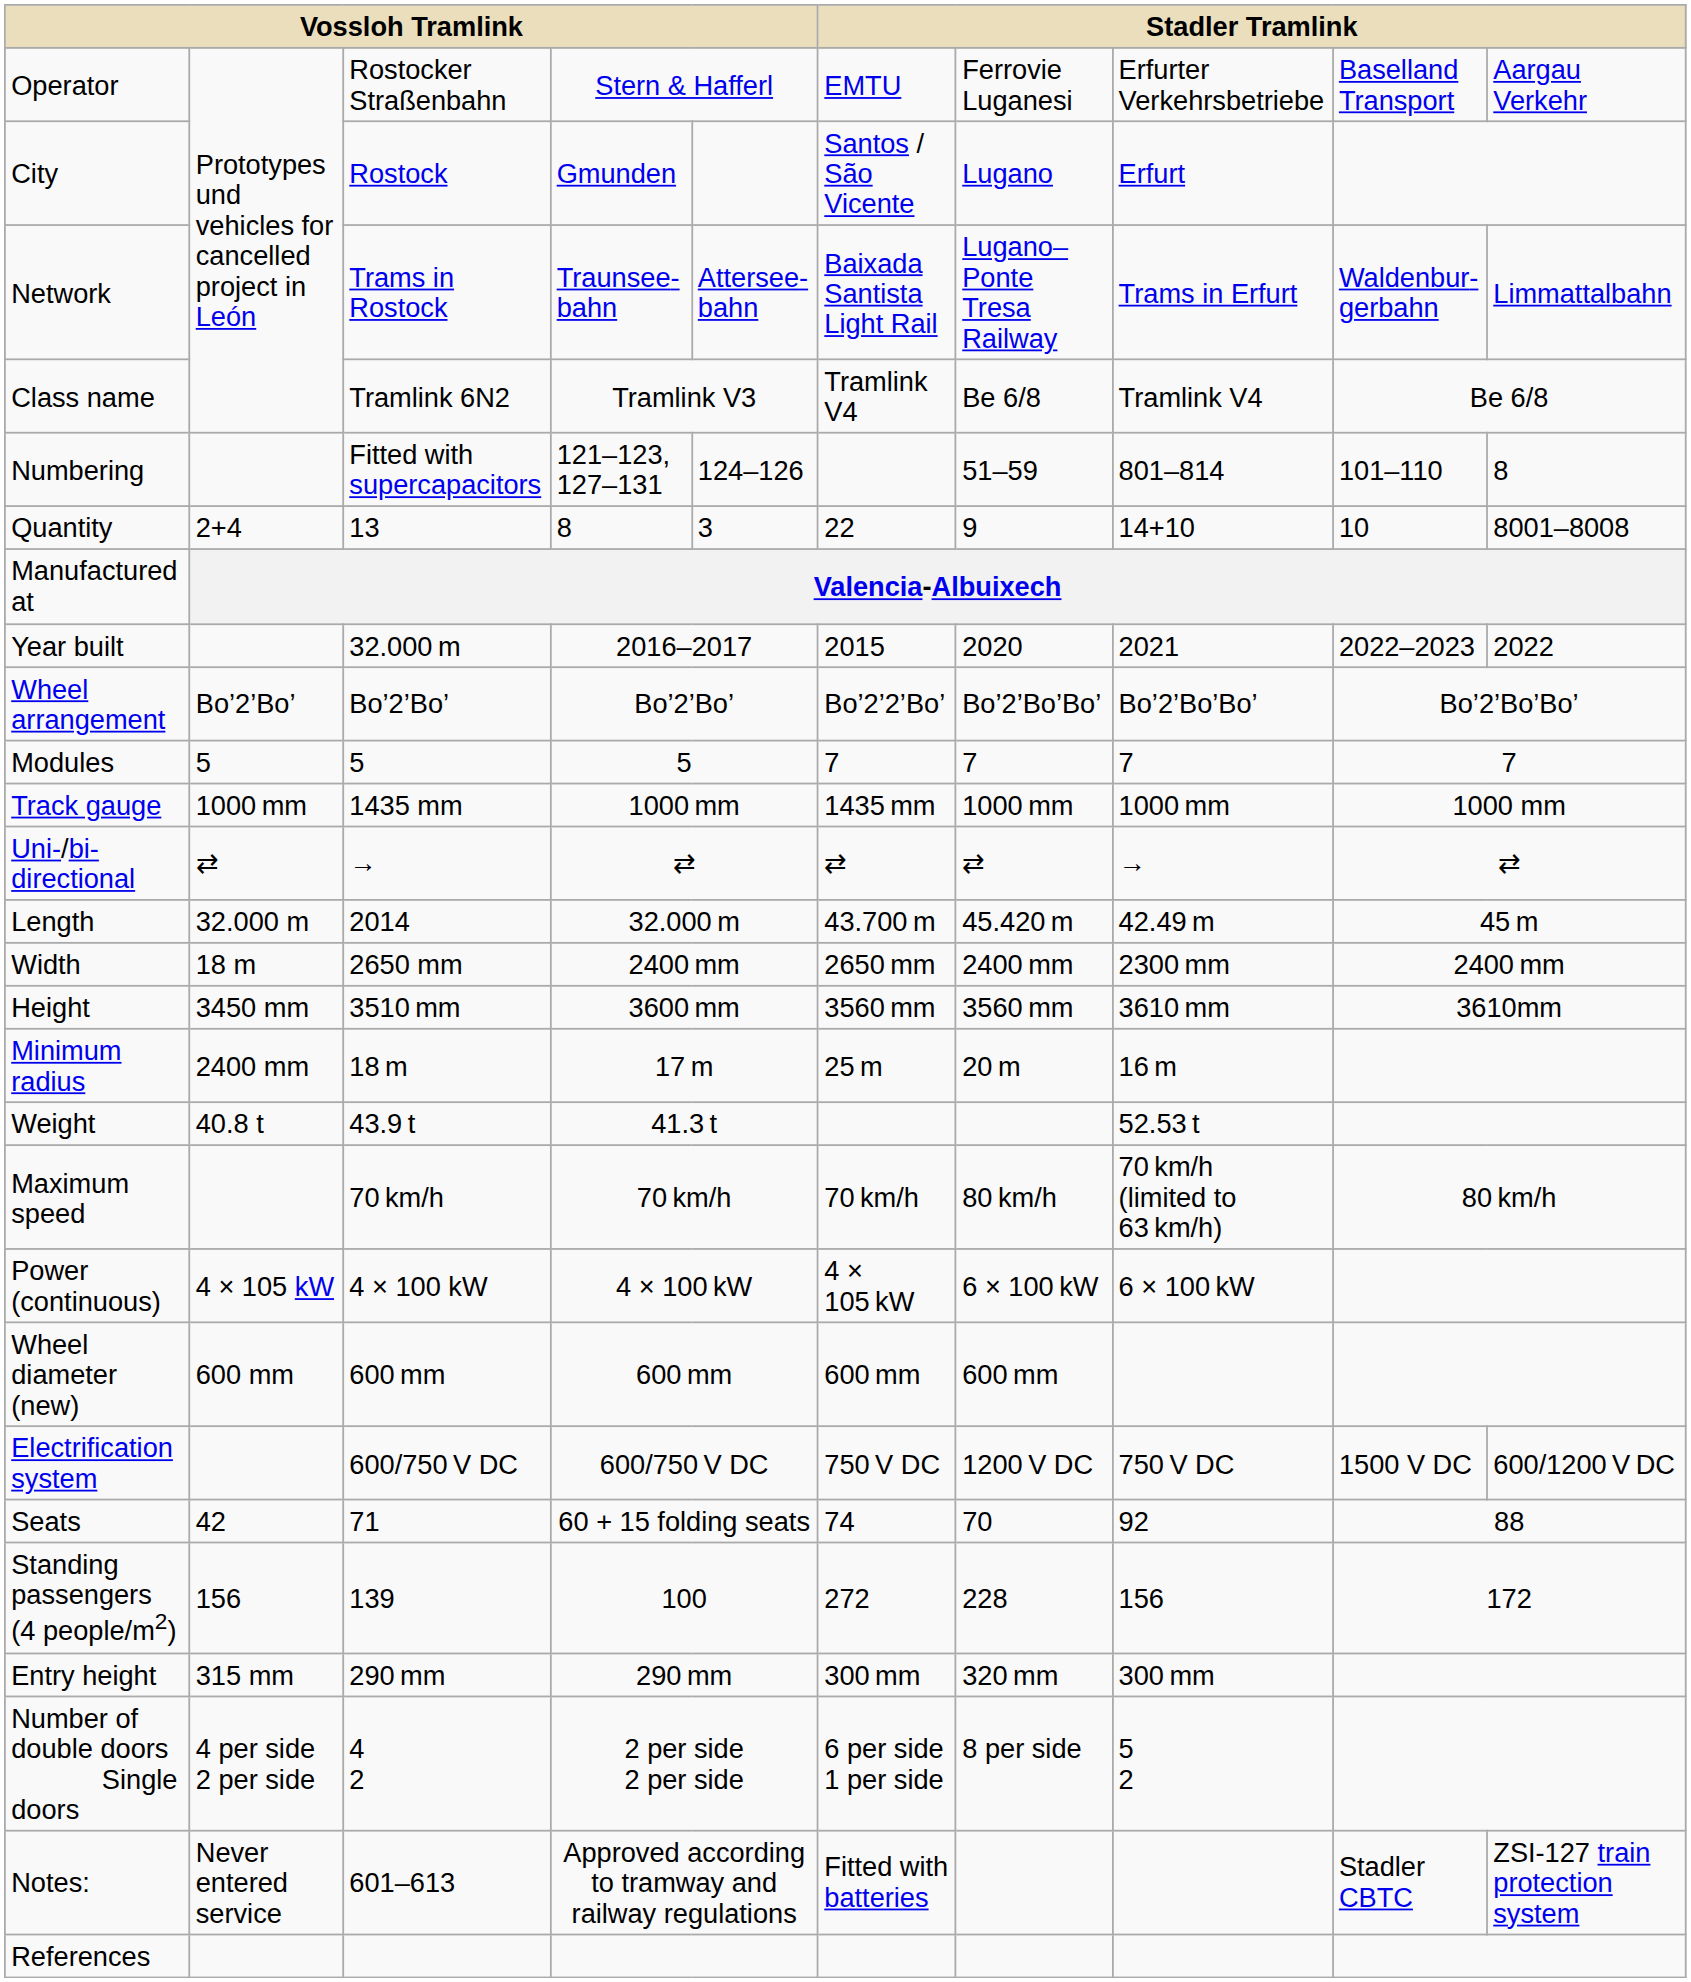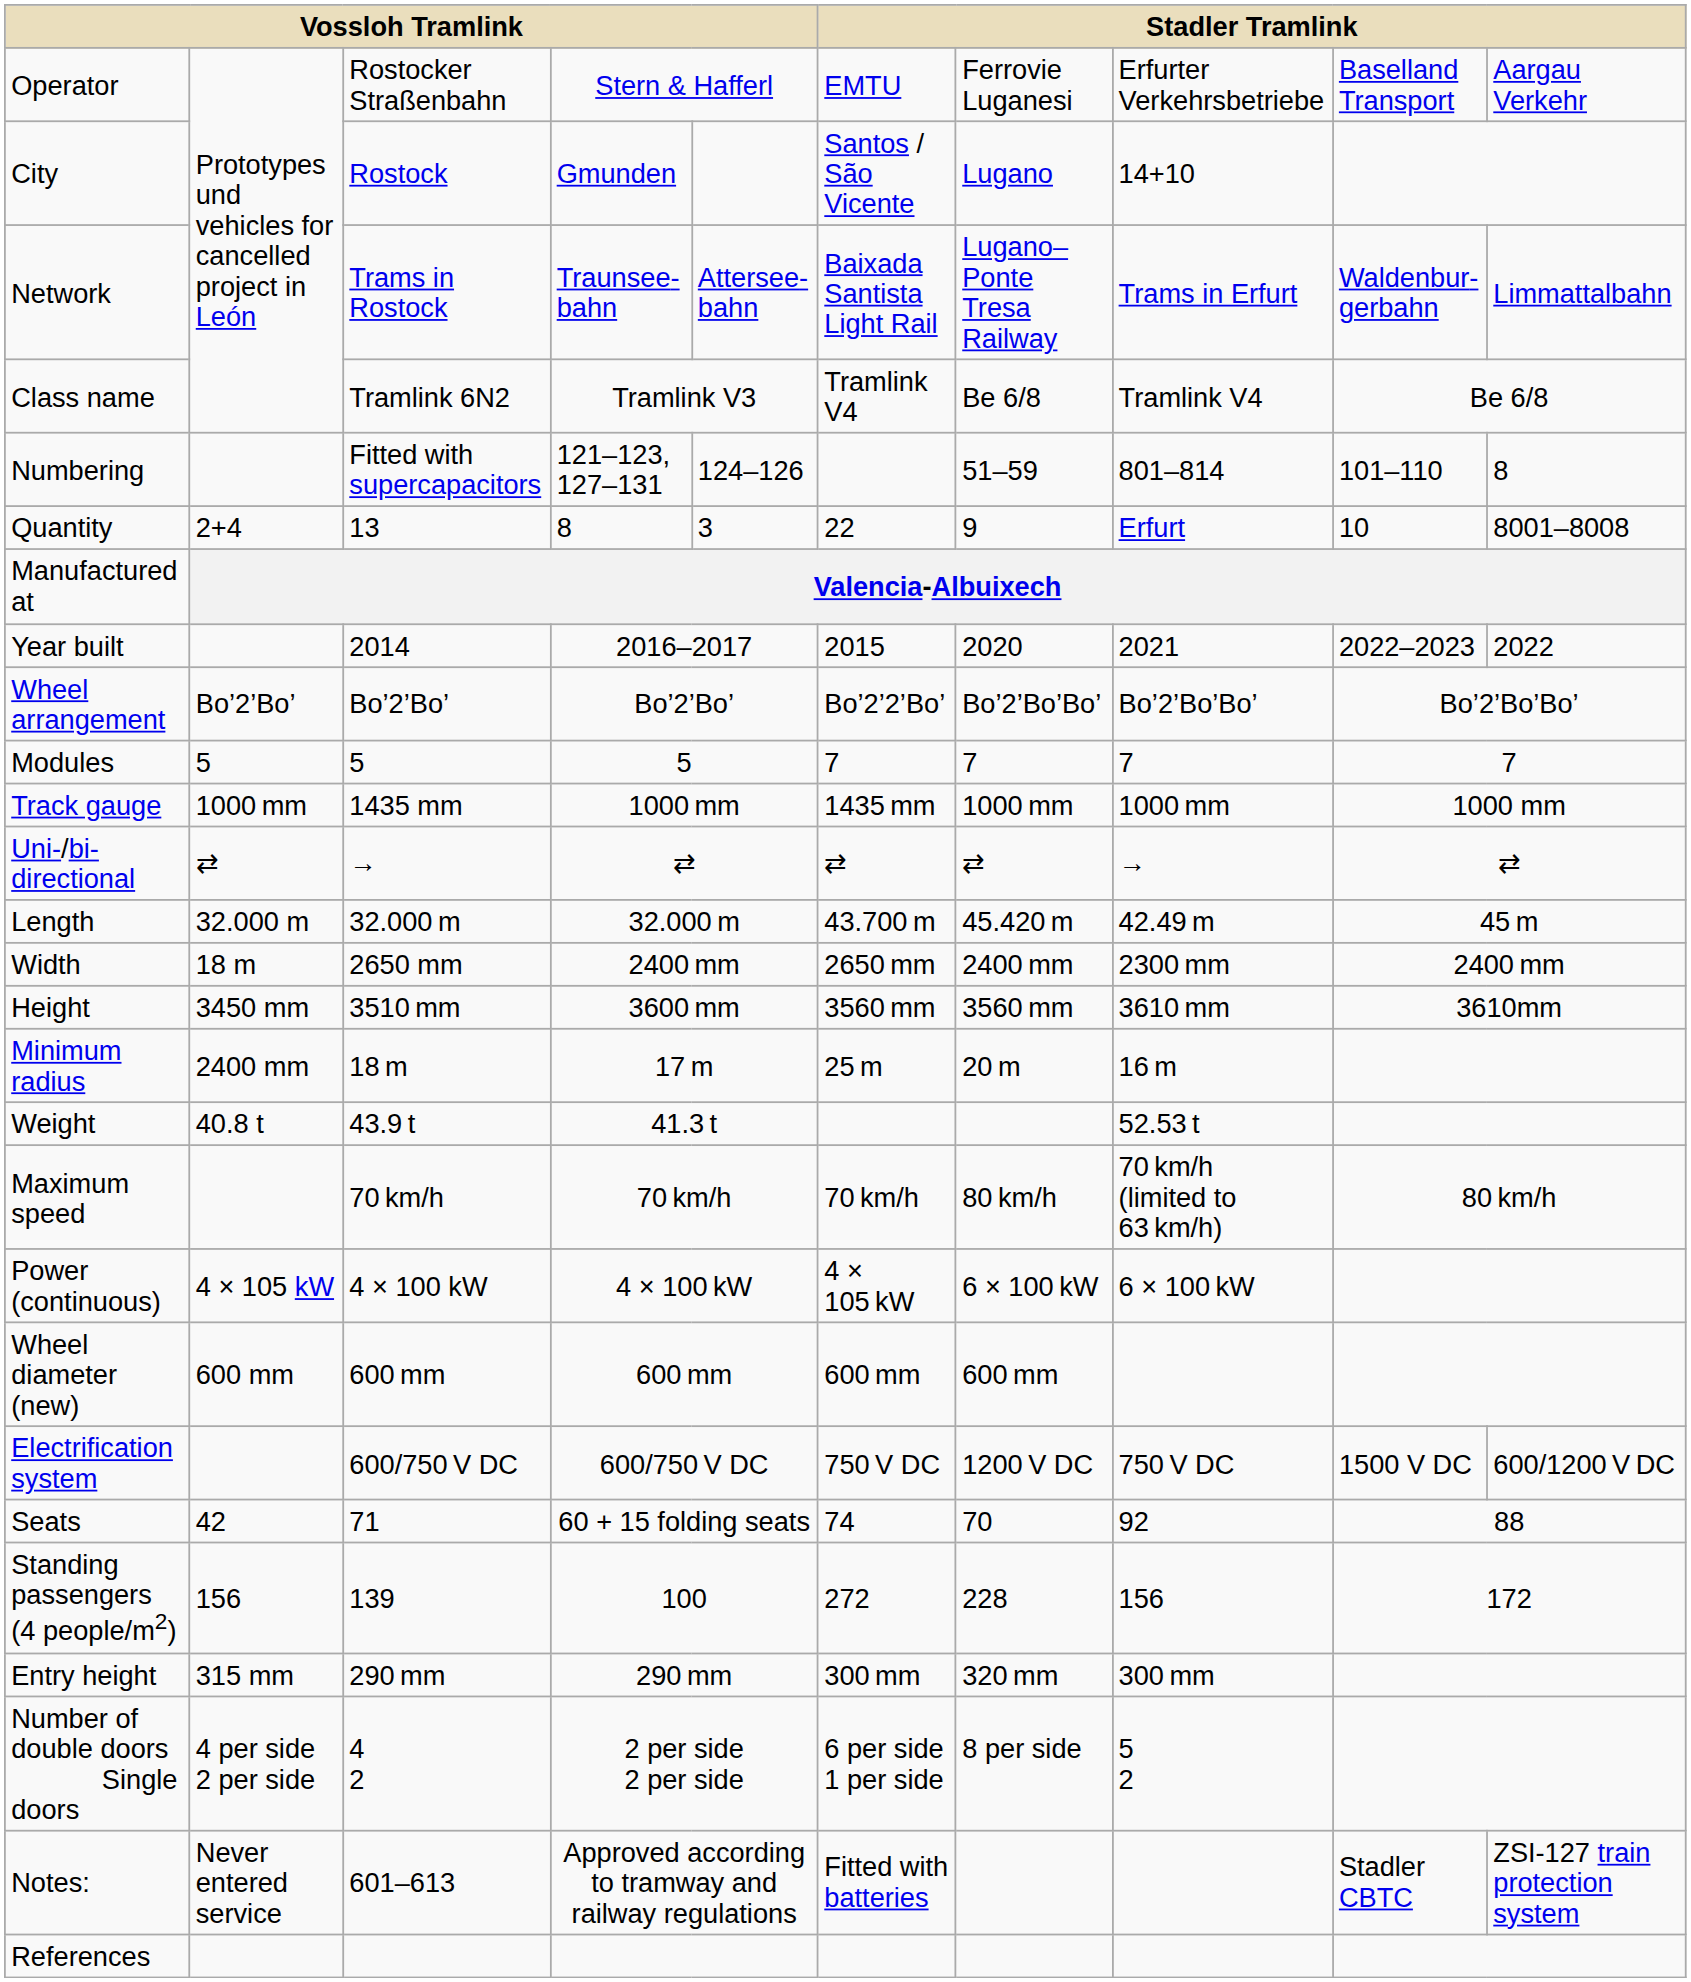(1152, 174) Erfurt -> (1157, 174) 14+10
(1157, 528) 14+10 -> (1152, 528) Erfurt
(405, 645) 32.000 m -> (380, 645) 2014
(380, 921) 2014 -> (405, 921) 32.000 m
